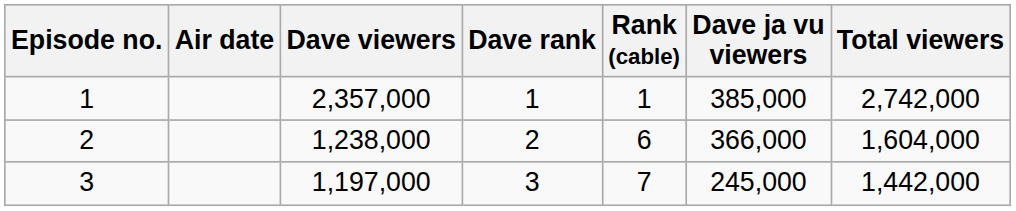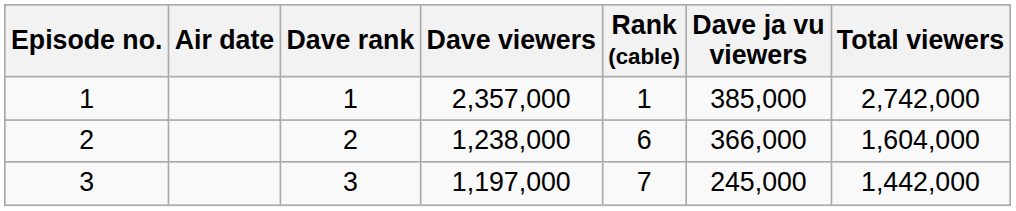columns swapped: (371, 40) <-> (532, 40)
